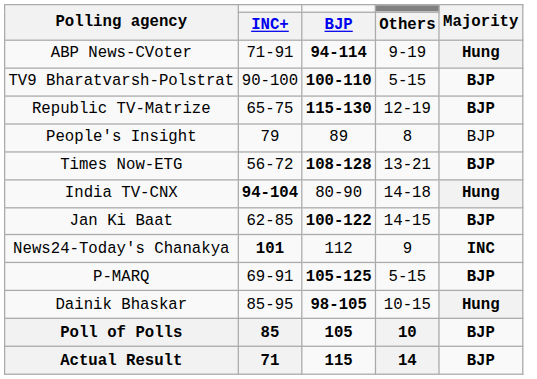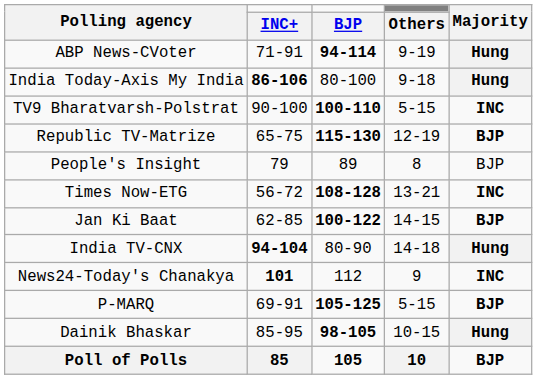+ row: (126, 82)
(481, 82) BJP -> (490, 110) INC
(481, 166) BJP -> (490, 194) INC
rows swapped: (121, 221) <-> (121, 194)
- row: (121, 361)
